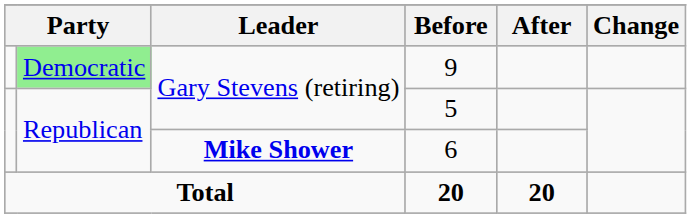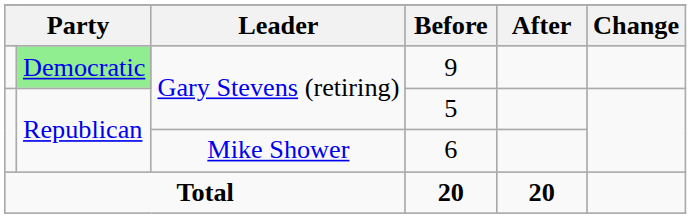(278, 150) bold -> (278, 150) normal
